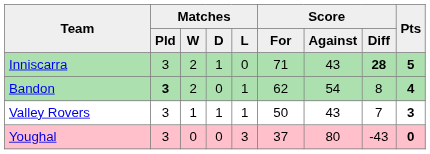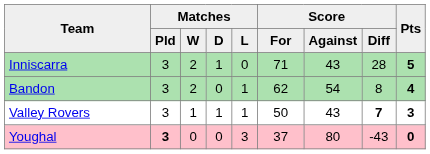(379, 64) bold -> (379, 64) normal
(165, 88) bold -> (165, 88) normal
(379, 112) normal -> (379, 112) bold
(165, 136) normal -> (165, 136) bold
